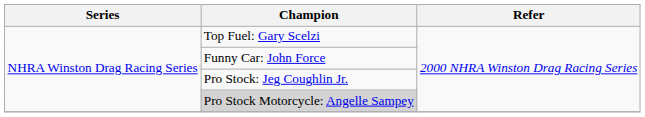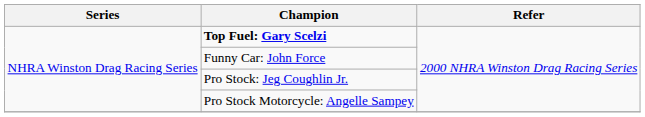(262, 36) normal -> (265, 36) bold
(309, 100) lightgrey background -> (309, 100) no background
